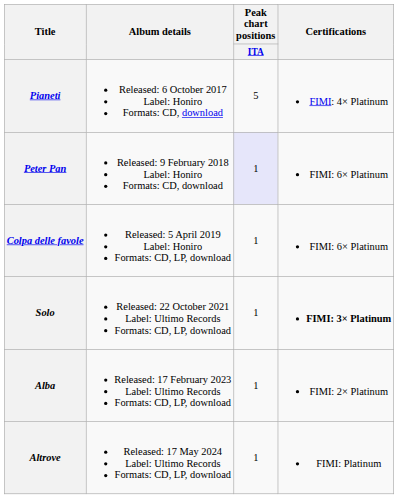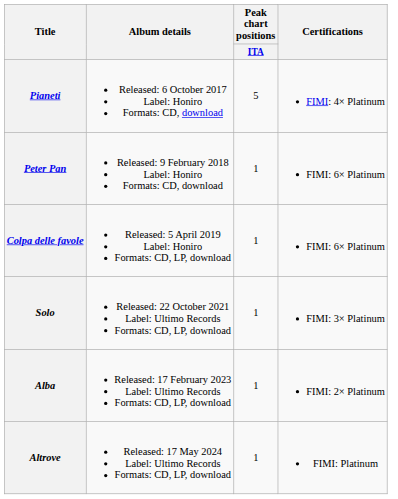(256, 168) lavender background -> (256, 168) no background
(336, 319) bold -> (333, 319) normal
